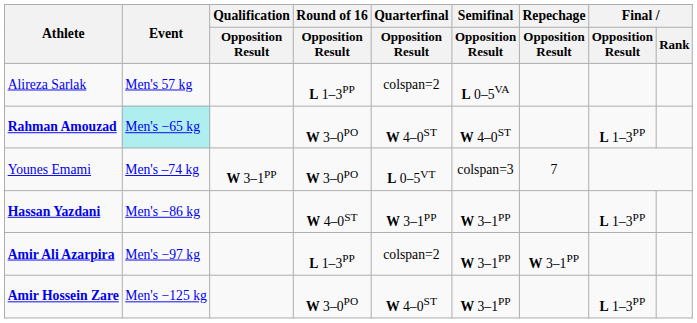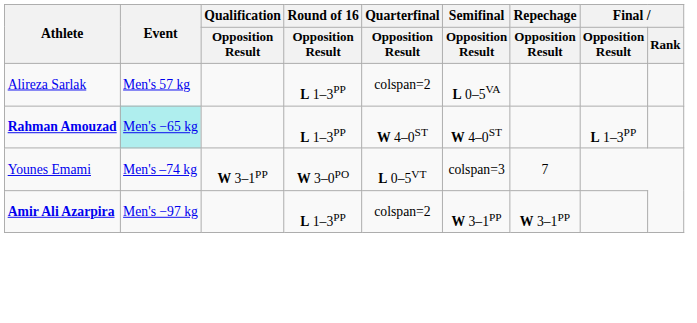(332, 135) W 3–0PO -> (323, 135) L 1–3PP
- row: (54, 212)
- row: (63, 296)
